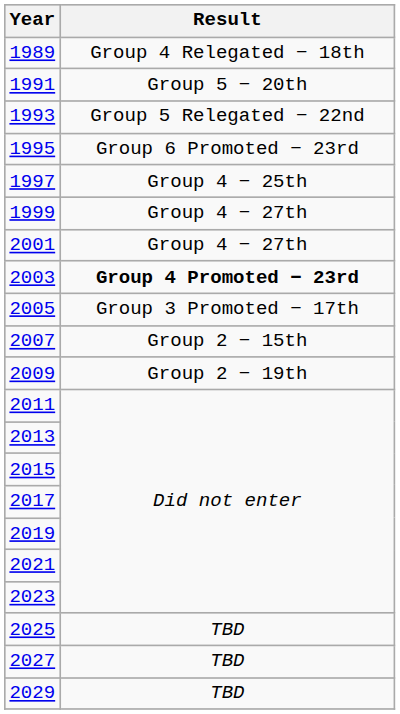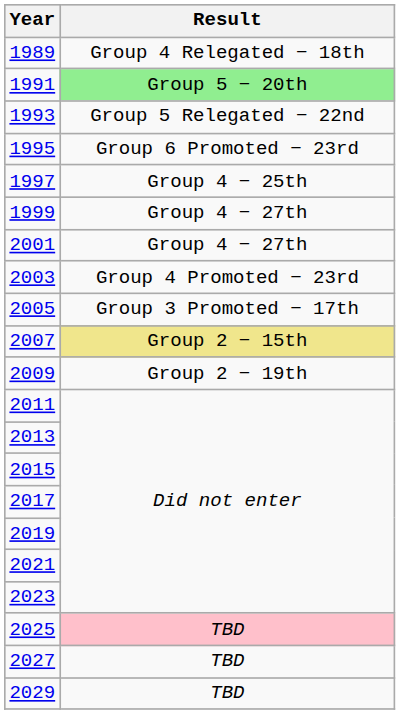(227, 85) no background -> (227, 85) lightgreen background
(227, 277) bold -> (227, 277) normal
(227, 341) no background -> (227, 341) khaki background
(227, 629) no background -> (227, 629) pink background
